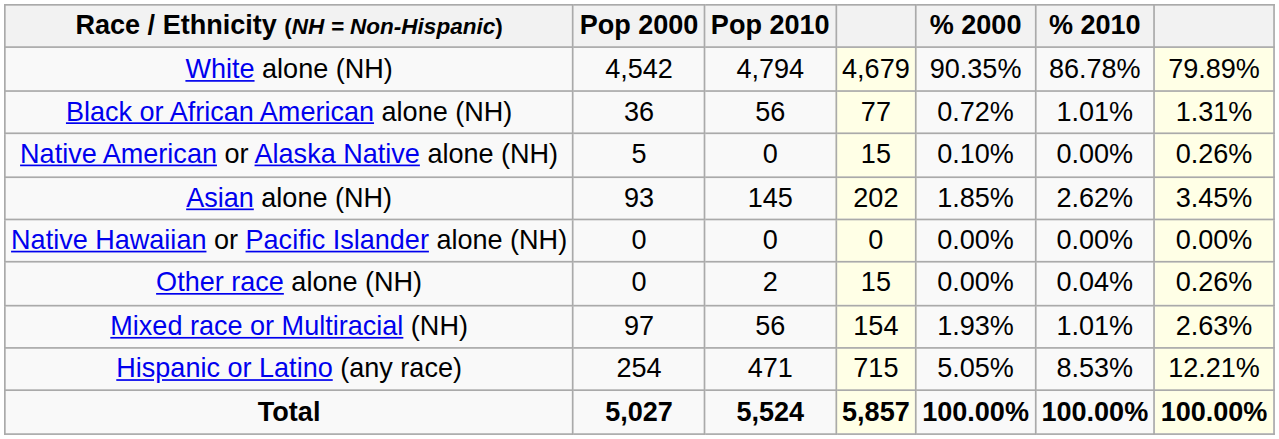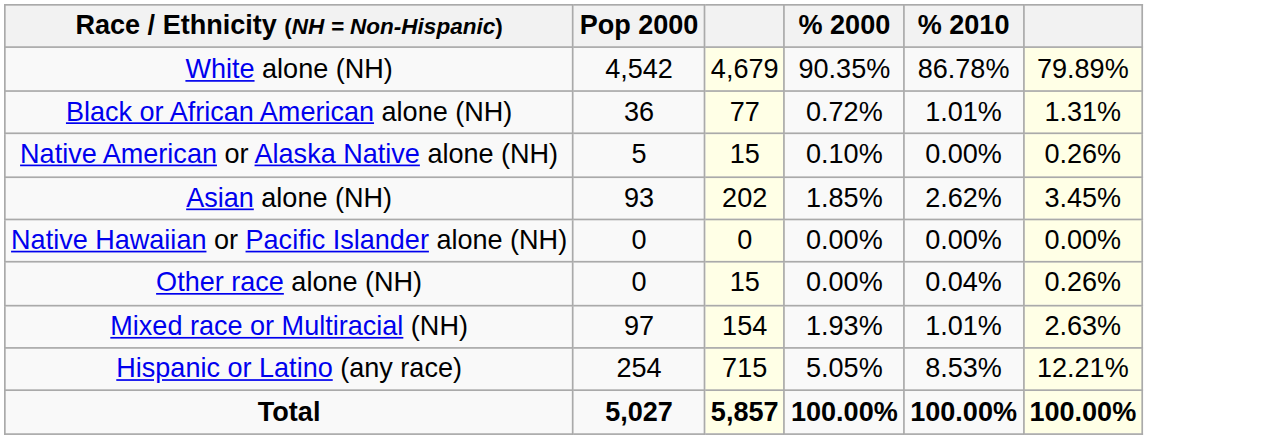- column: (770, 25)
